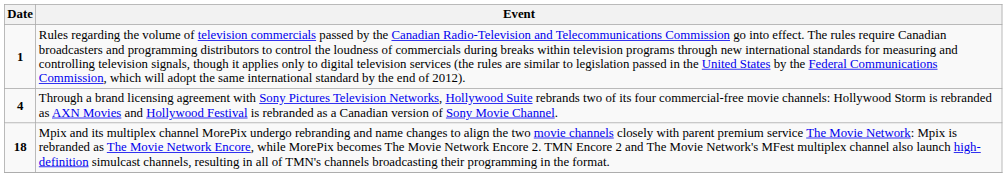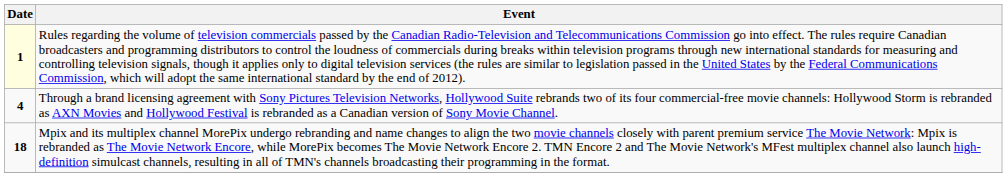(20, 56) no background -> (20, 56) lightyellow background
